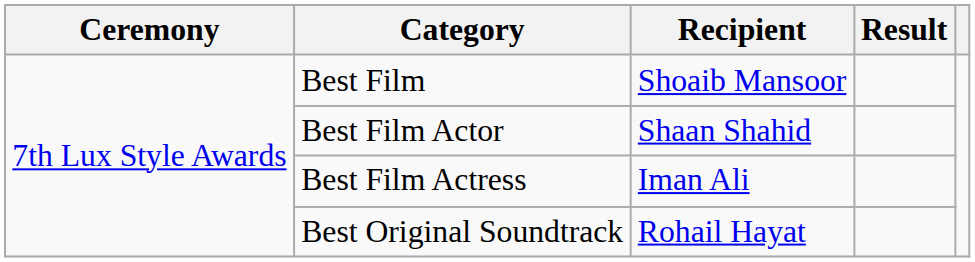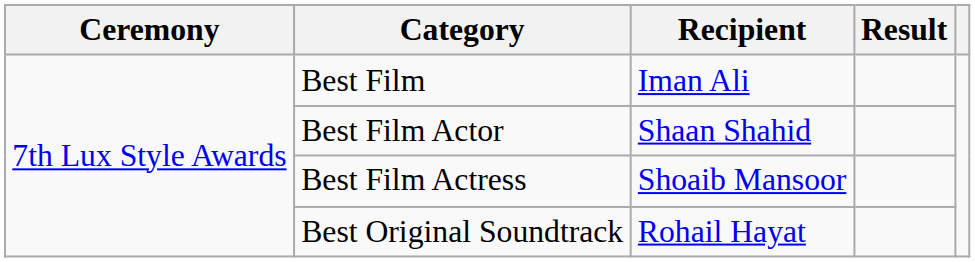(742, 79) Shoaib Mansoor -> (694, 79) Iman Ali
(694, 180) Iman Ali -> (742, 180) Shoaib Mansoor
